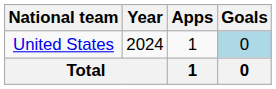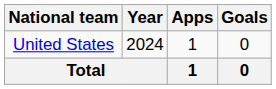(245, 44) lightblue background -> (245, 44) no background
